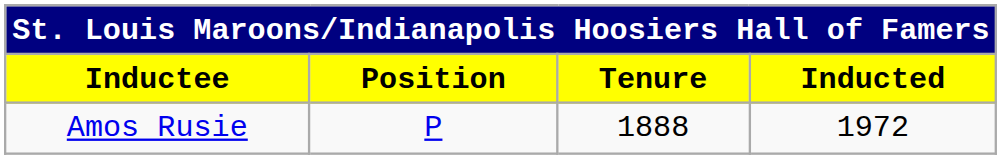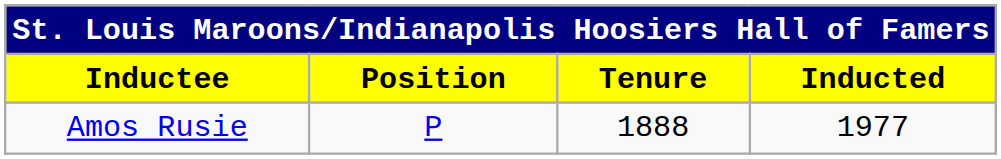(873, 128) 1972 -> (873, 128) 1977
